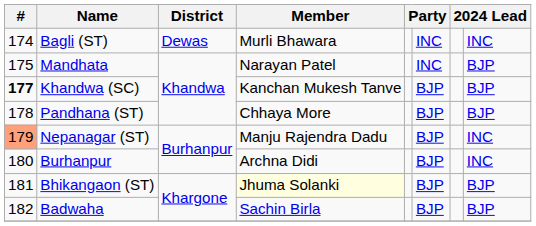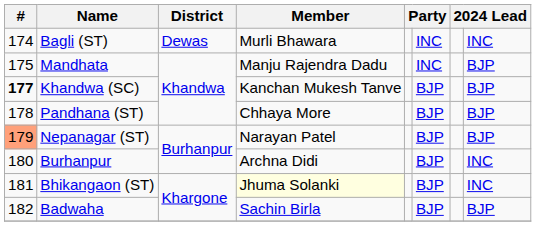(288, 64) Narayan Patel -> (313, 64) Manju Rajendra Dadu
(313, 137) Manju Rajendra Dadu -> (288, 137) Narayan Patel
(480, 137) INC -> (481, 137) BJP
(481, 185) BJP -> (480, 185) INC
